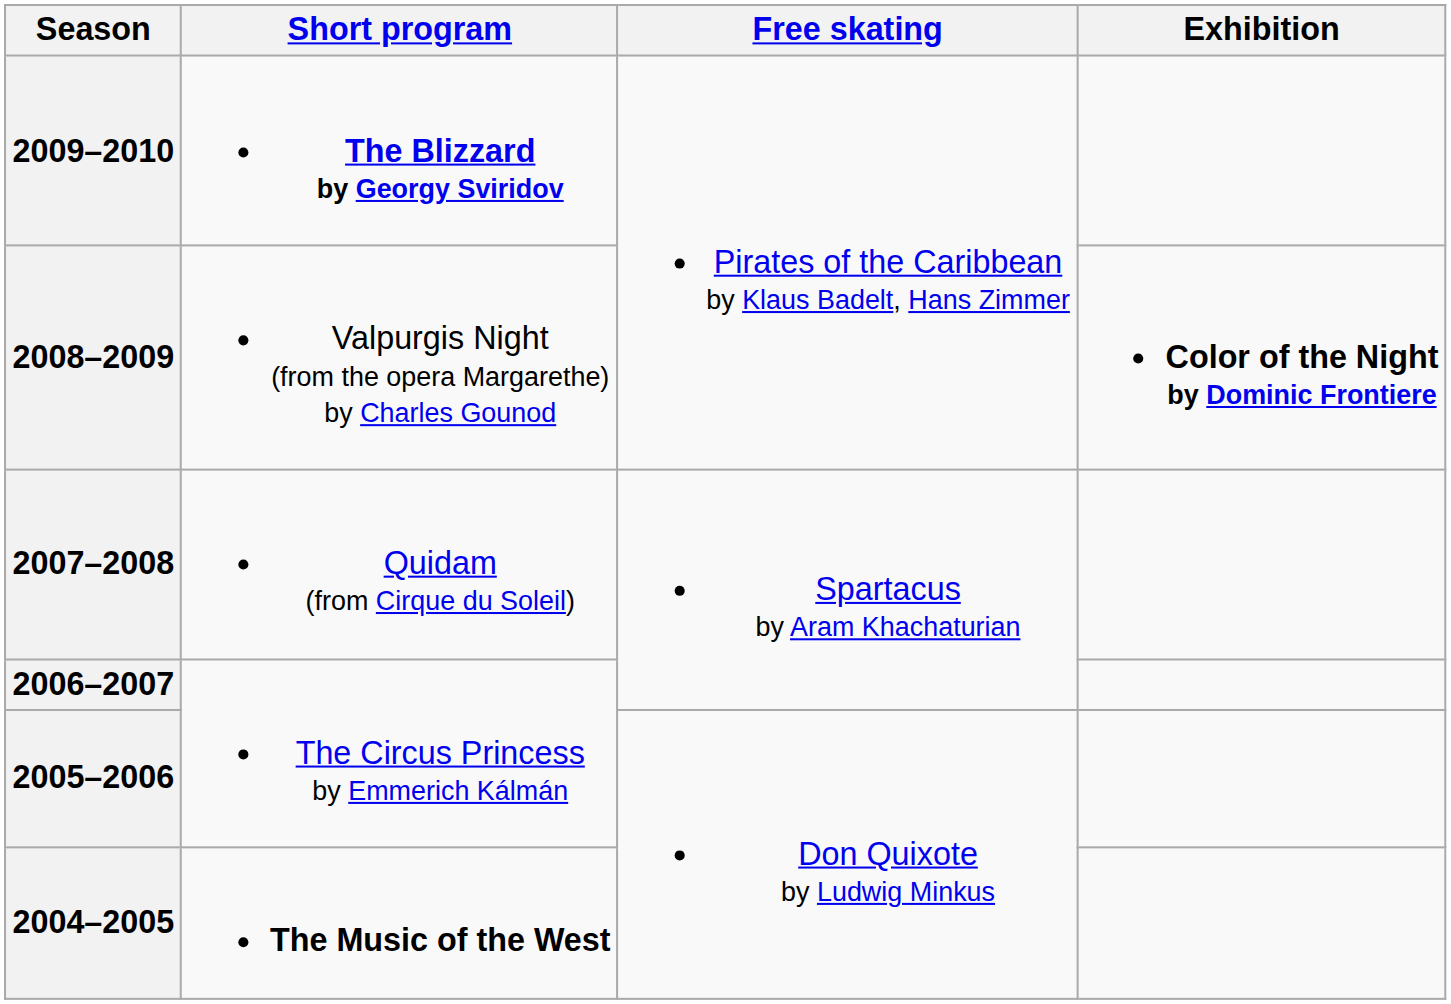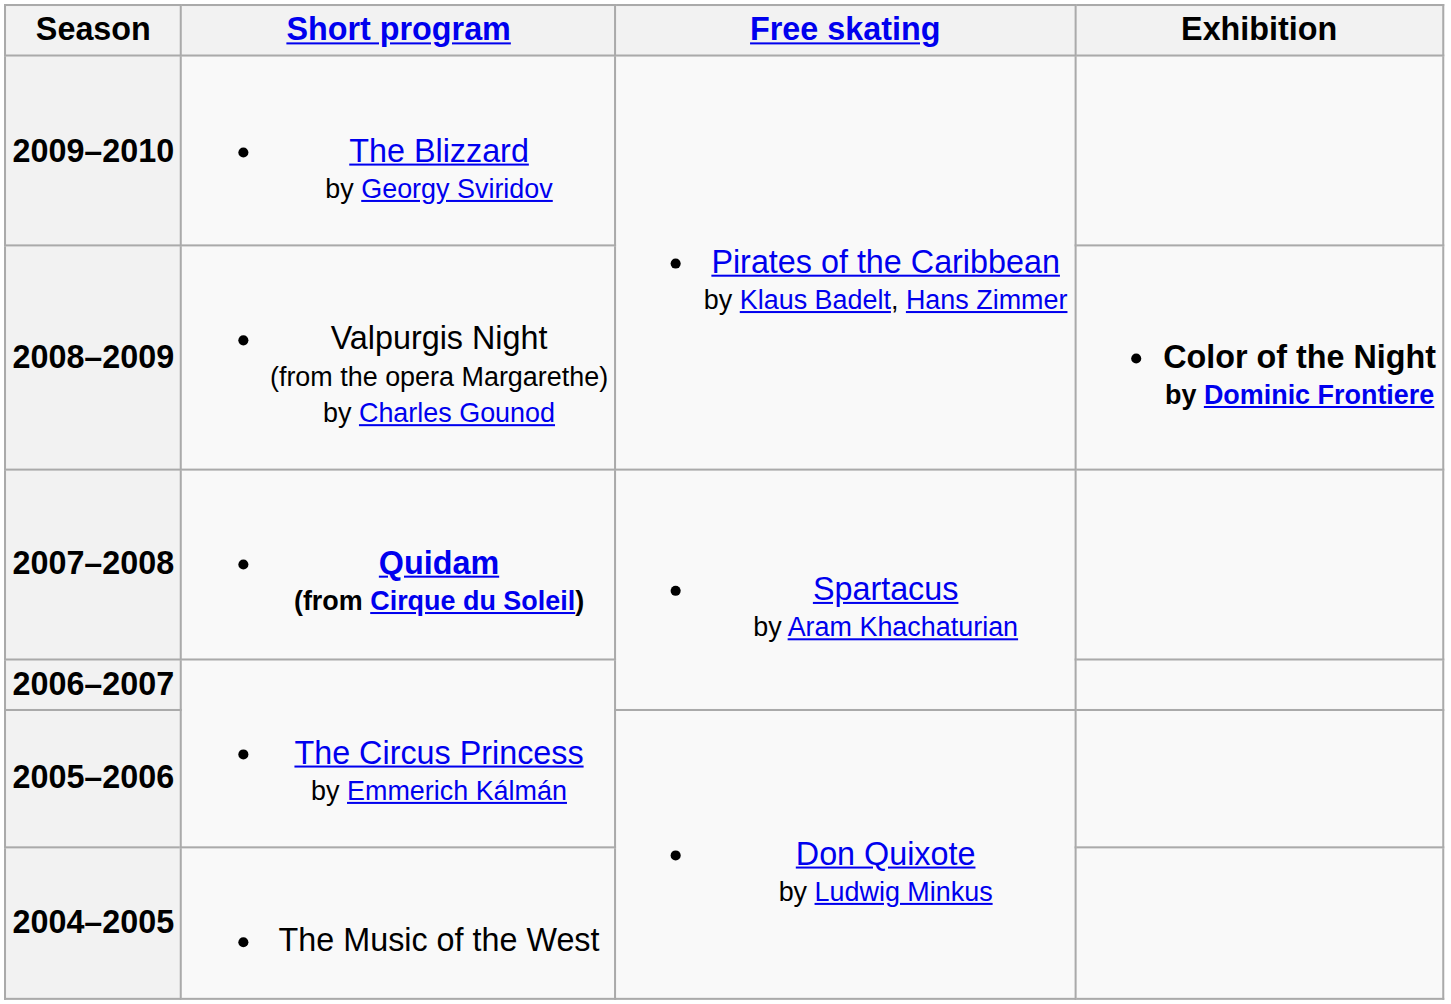(400, 169) bold -> (399, 169) normal
(400, 582) normal -> (399, 582) bold
(400, 941) bold -> (399, 941) normal
